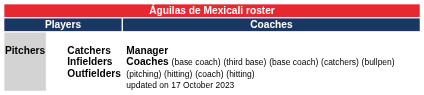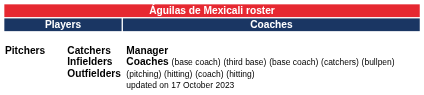(25, 50) lightgrey background -> (25, 50) no background
